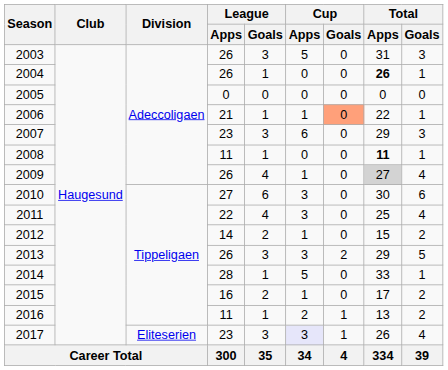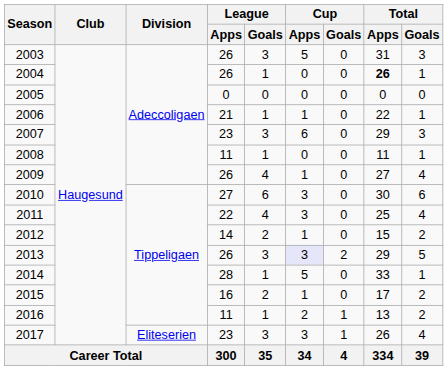(344, 114) lightsalmon background -> (344, 114) no background
(383, 154) bold -> (383, 154) normal
(383, 174) lightgrey background -> (383, 174) no background
(304, 255) no background -> (304, 255) lavender background
(304, 335) lavender background -> (304, 335) no background
